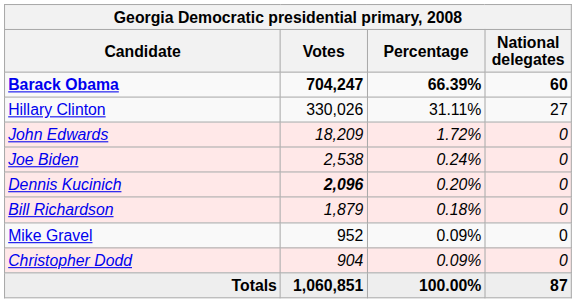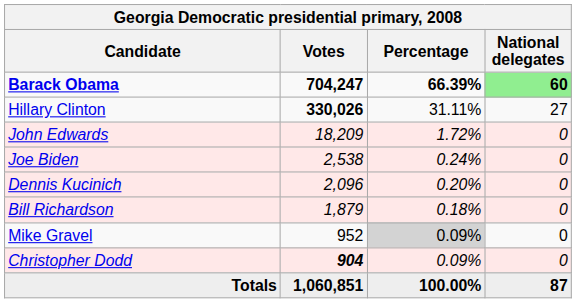(559, 85) no background -> (559, 85) lightgreen background
(335, 110) normal -> (335, 110) bold
(344, 185) bold -> (344, 185) normal
(459, 235) no background -> (459, 235) lightgrey background
(350, 260) normal -> (350, 260) bold
